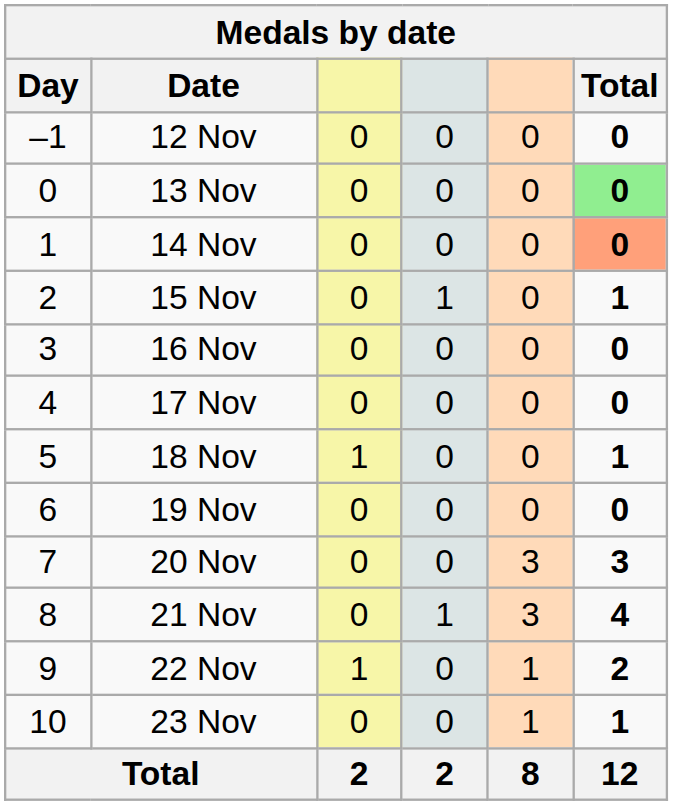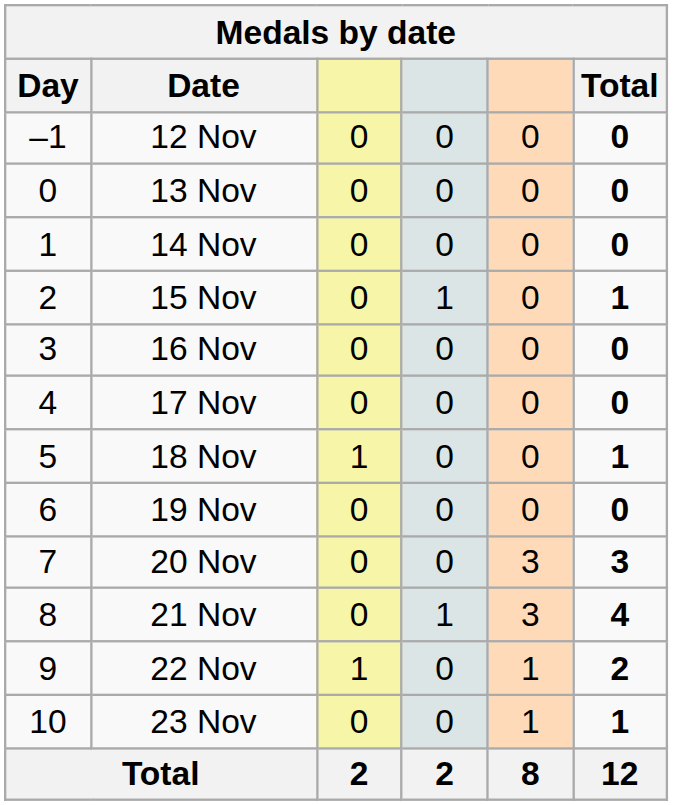(620, 191) lightgreen background -> (620, 191) no background
(620, 244) lightsalmon background -> (620, 244) no background
